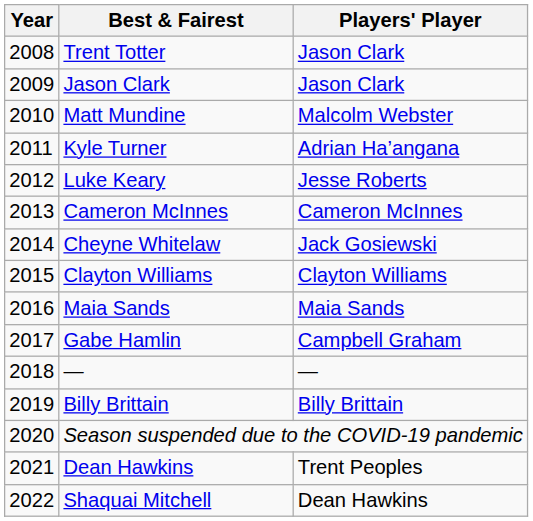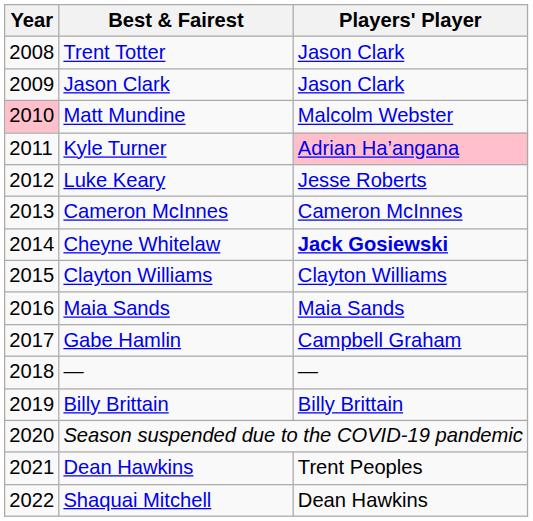(32, 116) no background -> (32, 116) pink background
(379, 148) no background -> (379, 148) pink background
(367, 244) normal -> (373, 244) bold
